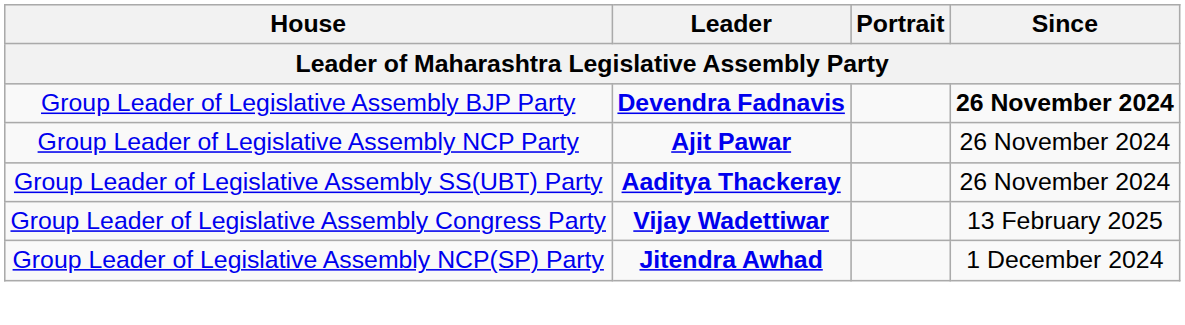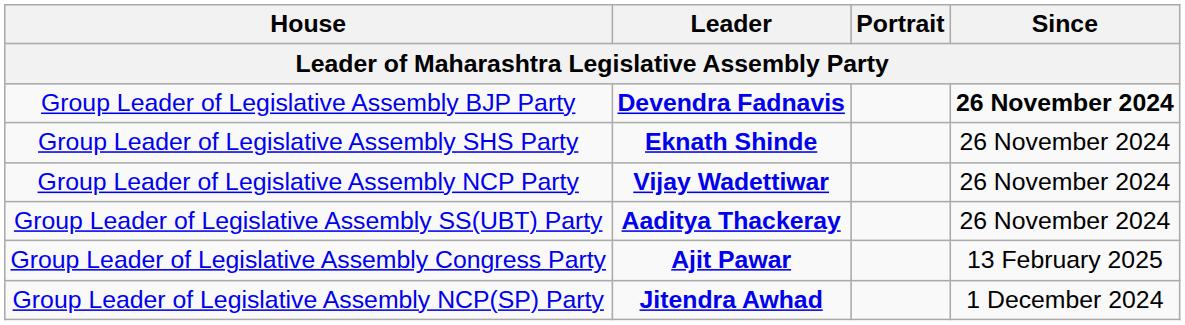+ row: (308, 142)
(731, 142) Ajit Pawar -> (731, 181) Vijay Wadettiwar
(731, 220) Vijay Wadettiwar -> (731, 260) Ajit Pawar
